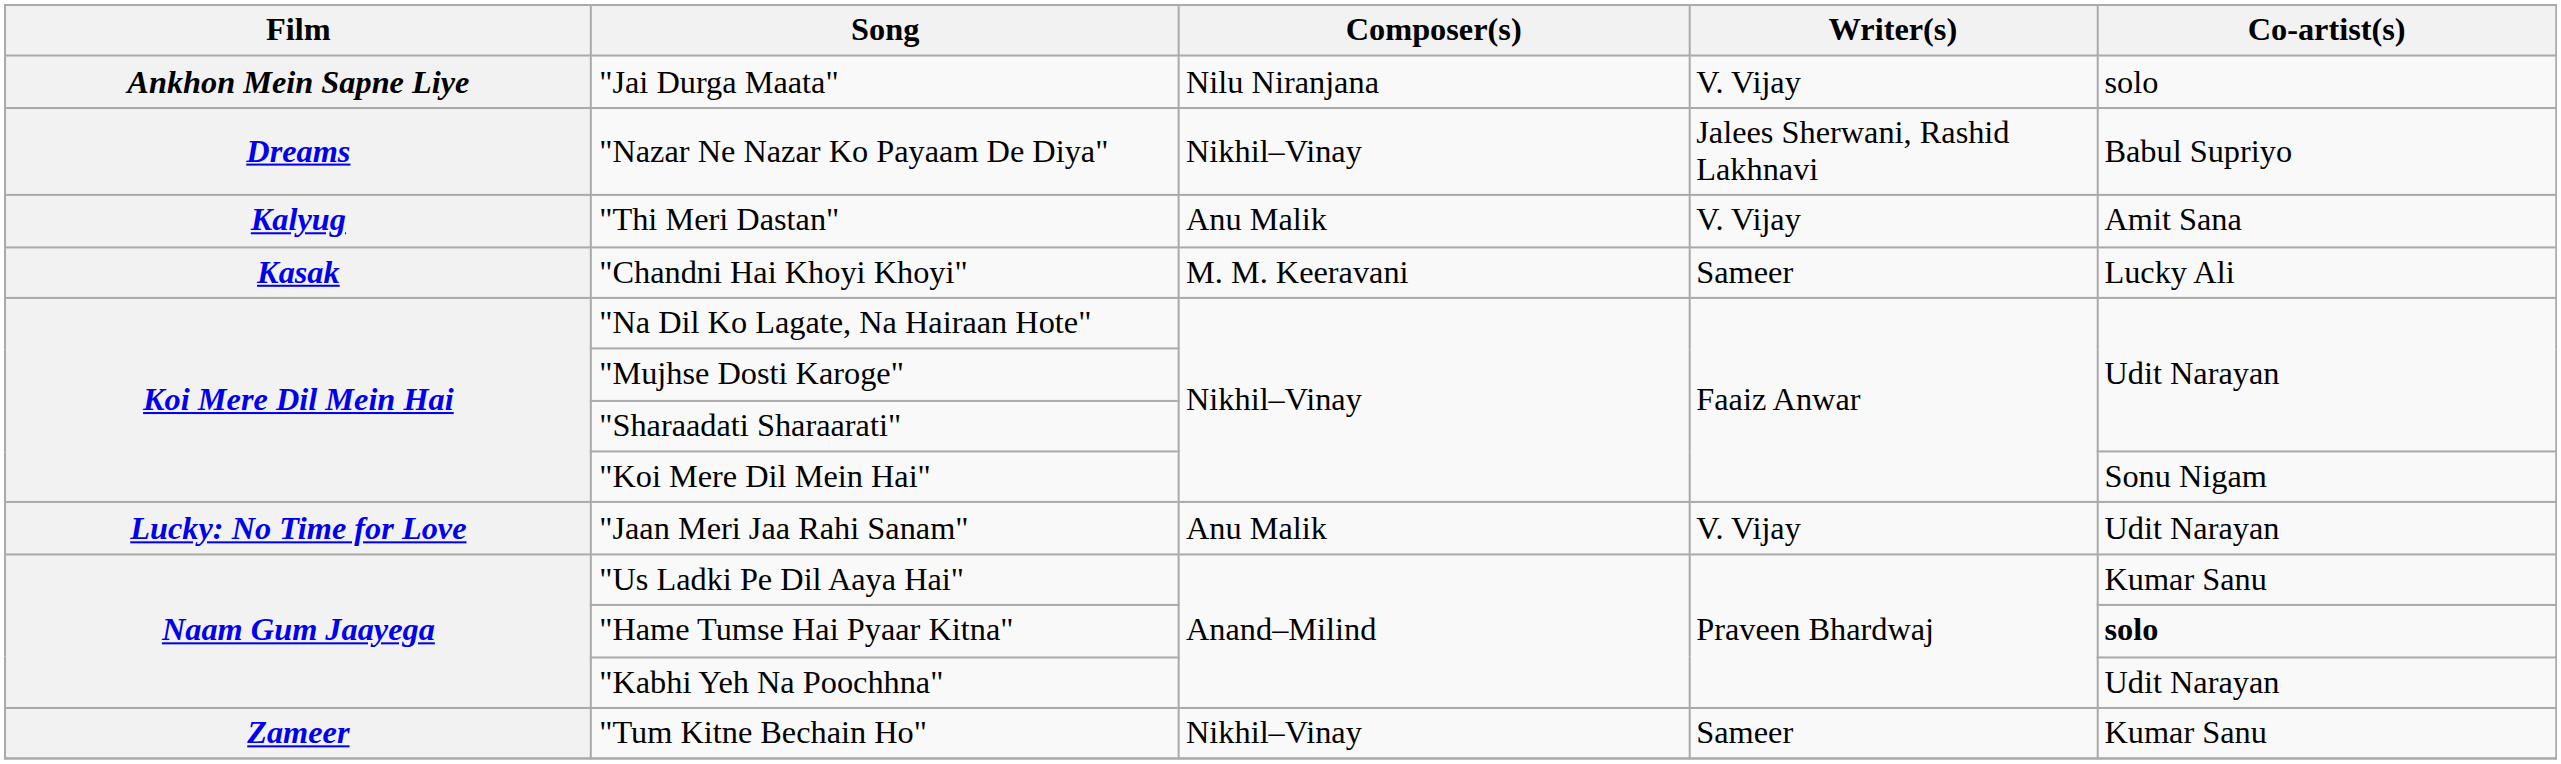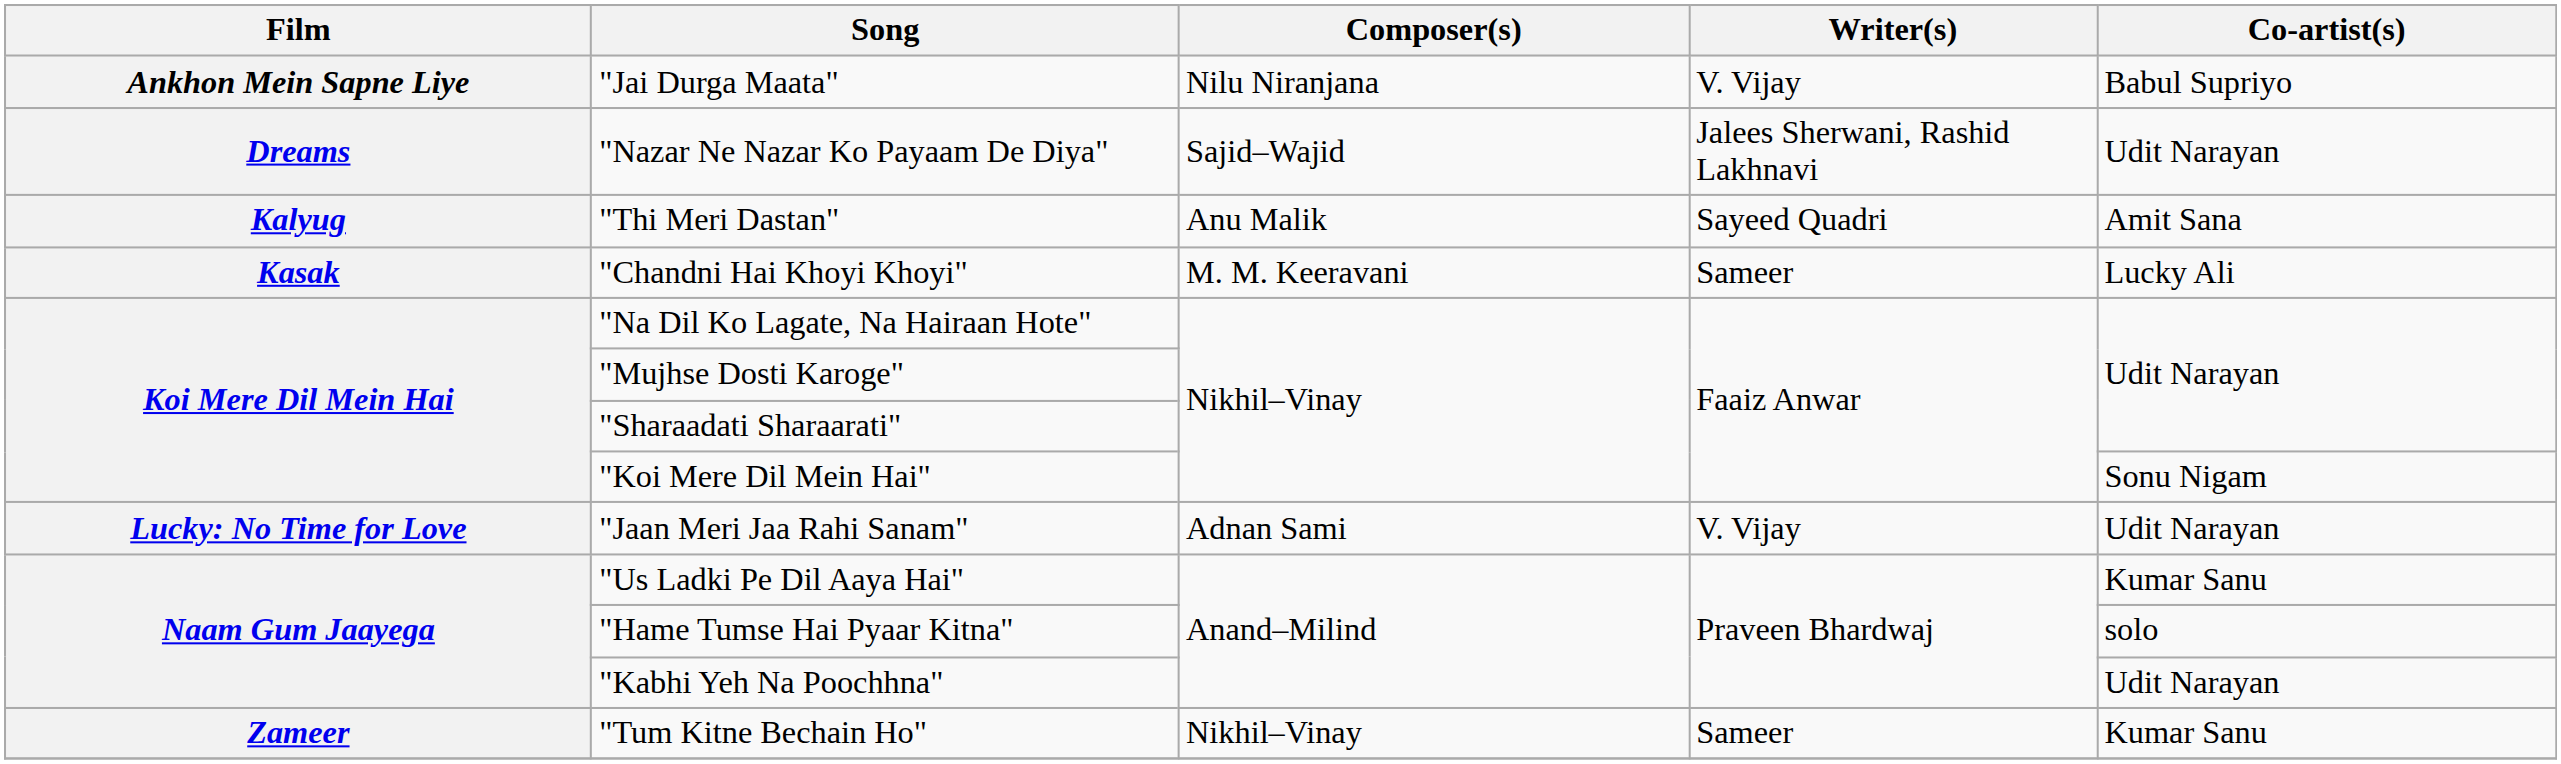(2131, 81) solo -> (2198, 81) Babul Supriyo
(1274, 150) Nikhil–Vinay -> (1266, 150) Sajid–Wajid
(2198, 150) Babul Supriyo -> (2192, 150) Udit Narayan
(1749, 220) V. Vijay -> (1792, 220) Sayeed Quadri
(1256, 527) Anu Malik -> (1266, 527) Adnan Sami
(2131, 630) bold -> (2131, 630) normal
